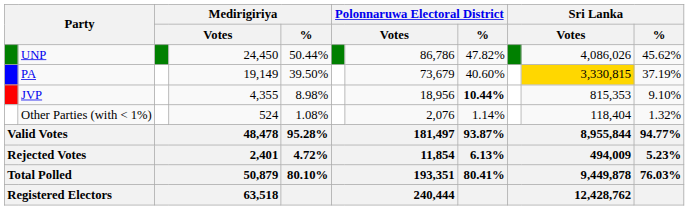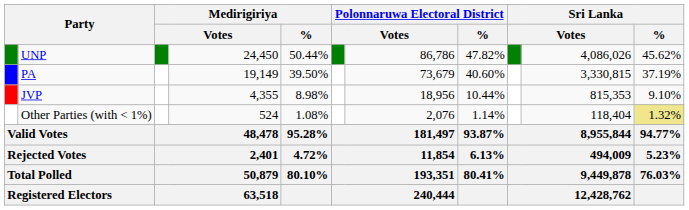(606, 74) gold background -> (606, 74) no background
(484, 94) bold -> (485, 94) normal
(665, 114) no background -> (665, 114) khaki background
